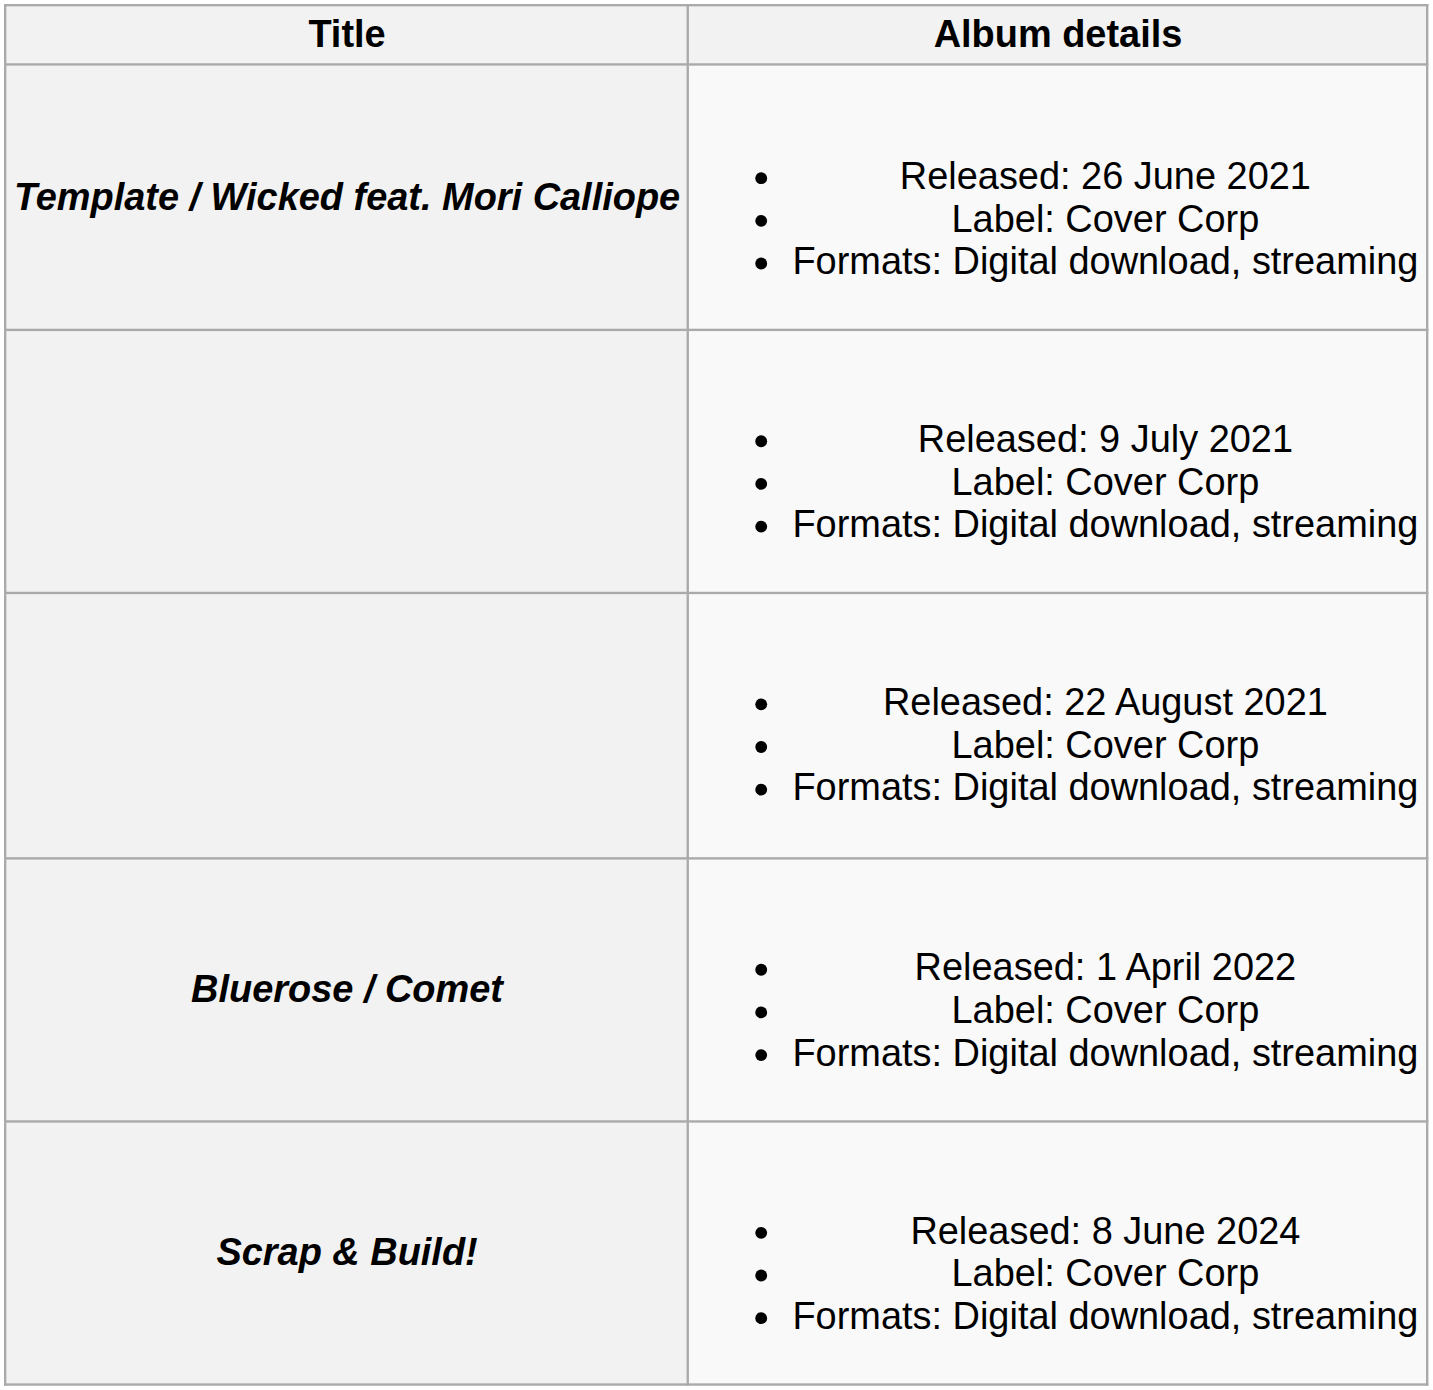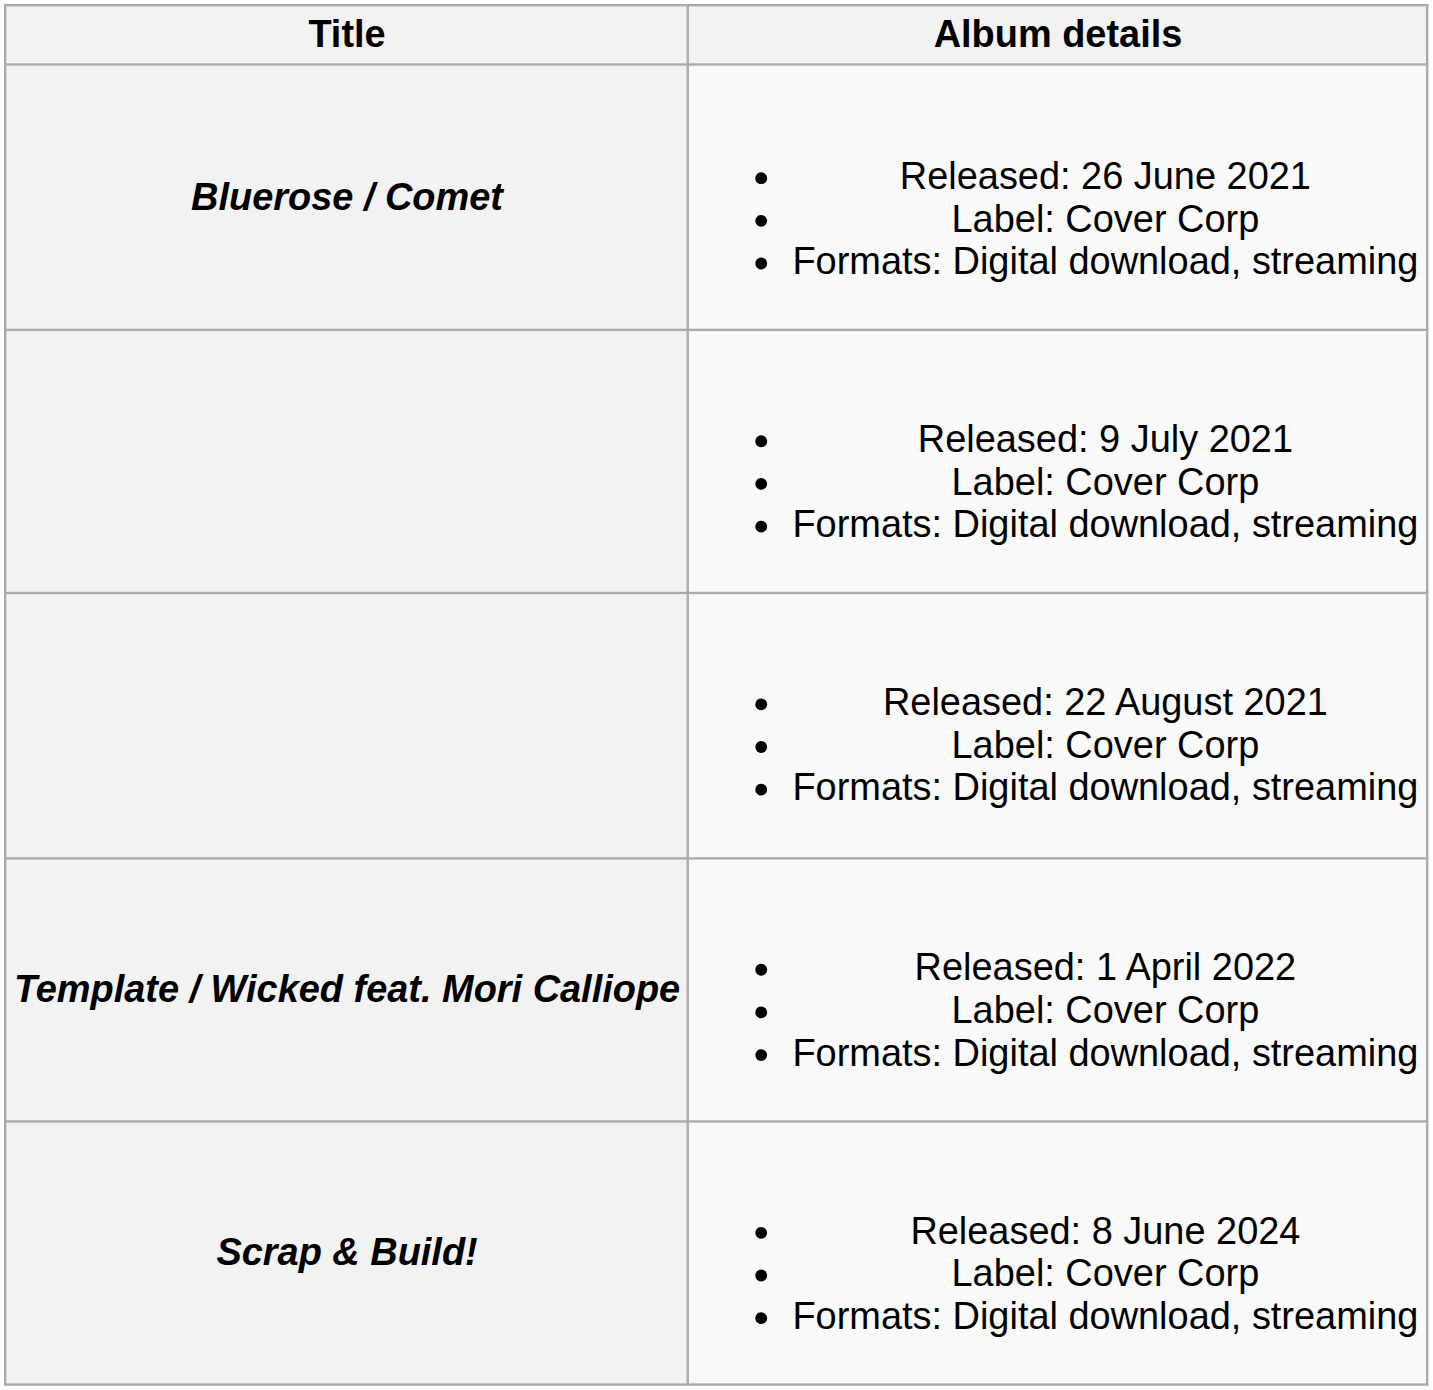(347, 196) Template / Wicked feat. Mori Calliope -> (347, 196) Bluerose / Comet
(347, 988) Bluerose / Comet -> (347, 988) Template / Wicked feat. Mori Calliope
